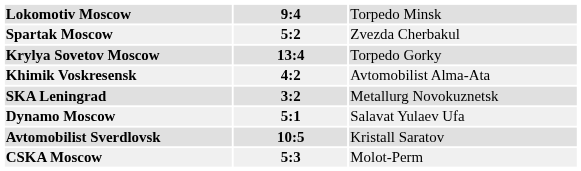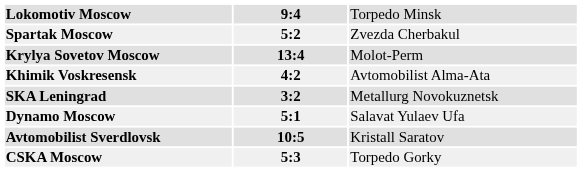(396, 55) Torpedo Gorky -> (387, 55) Molot-Perm
(387, 157) Molot-Perm -> (396, 157) Torpedo Gorky
